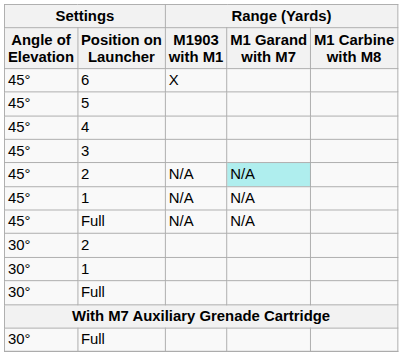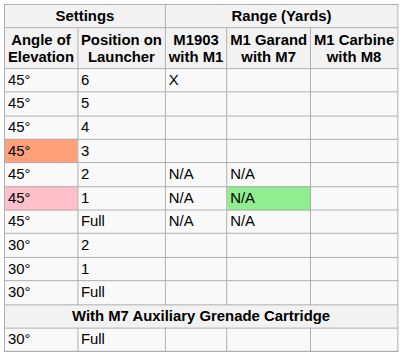(19, 151) no background -> (19, 151) lightsalmon background
(243, 174) paleturquoise background -> (243, 174) no background
(19, 198) no background -> (19, 198) pink background
(243, 198) no background -> (243, 198) lightgreen background
